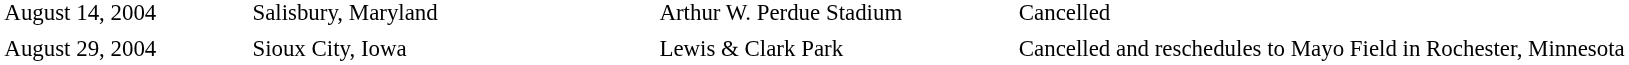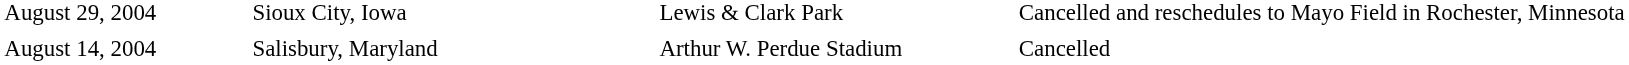rows swapped: (80, 12) <-> (80, 48)
